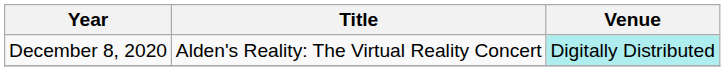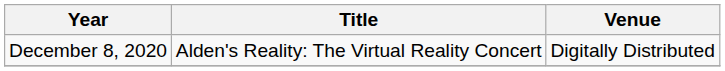(633, 50) paleturquoise background -> (633, 50) no background
